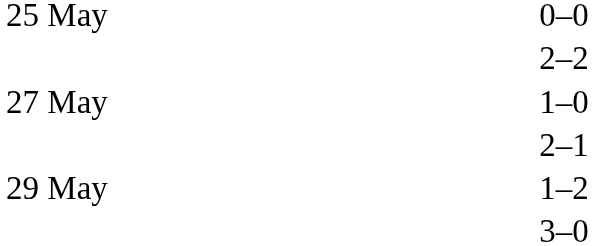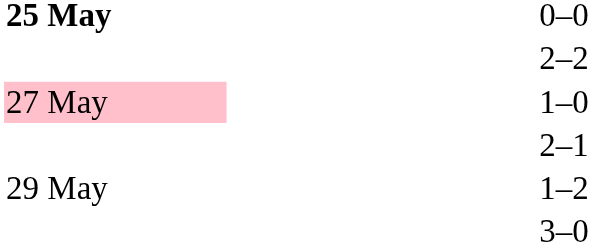(57, 15) normal -> (59, 15) bold
(57, 101) no background -> (57, 101) pink background
